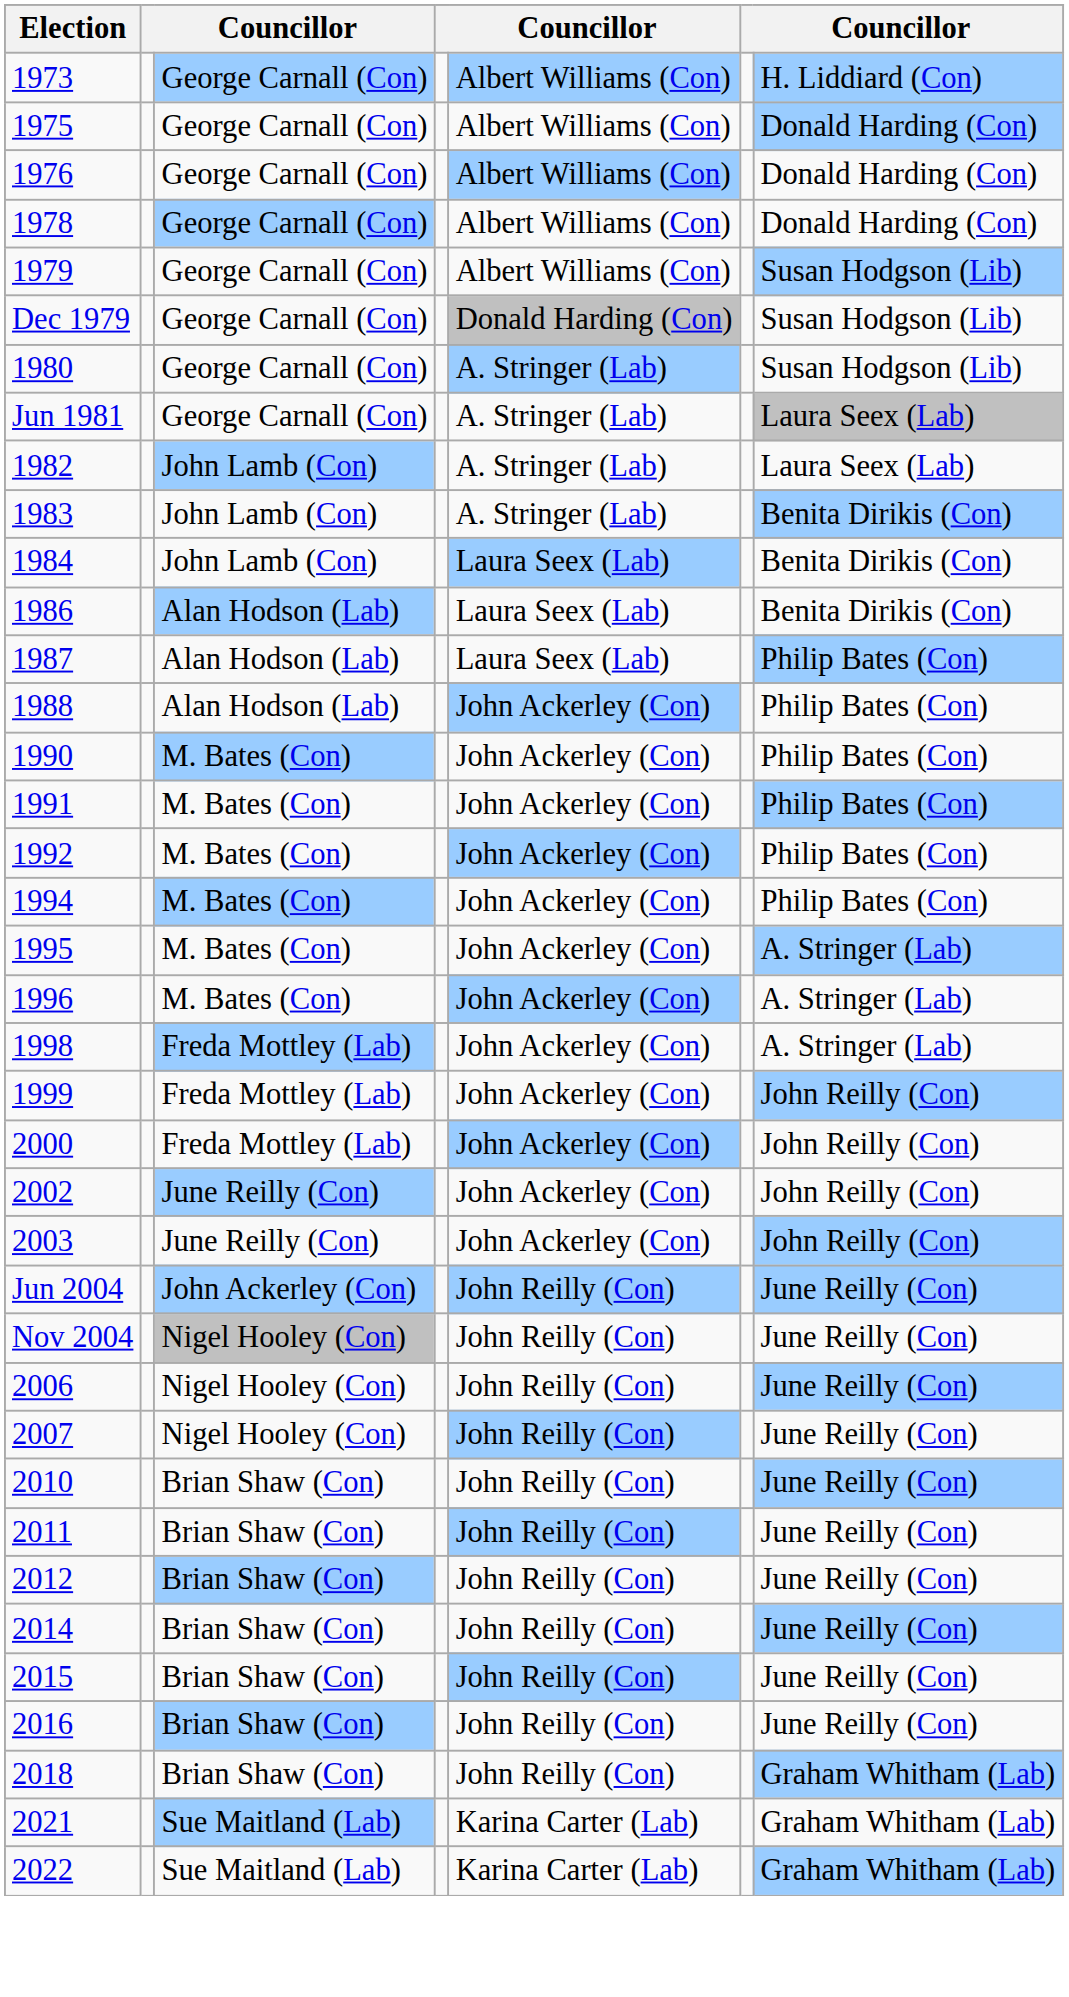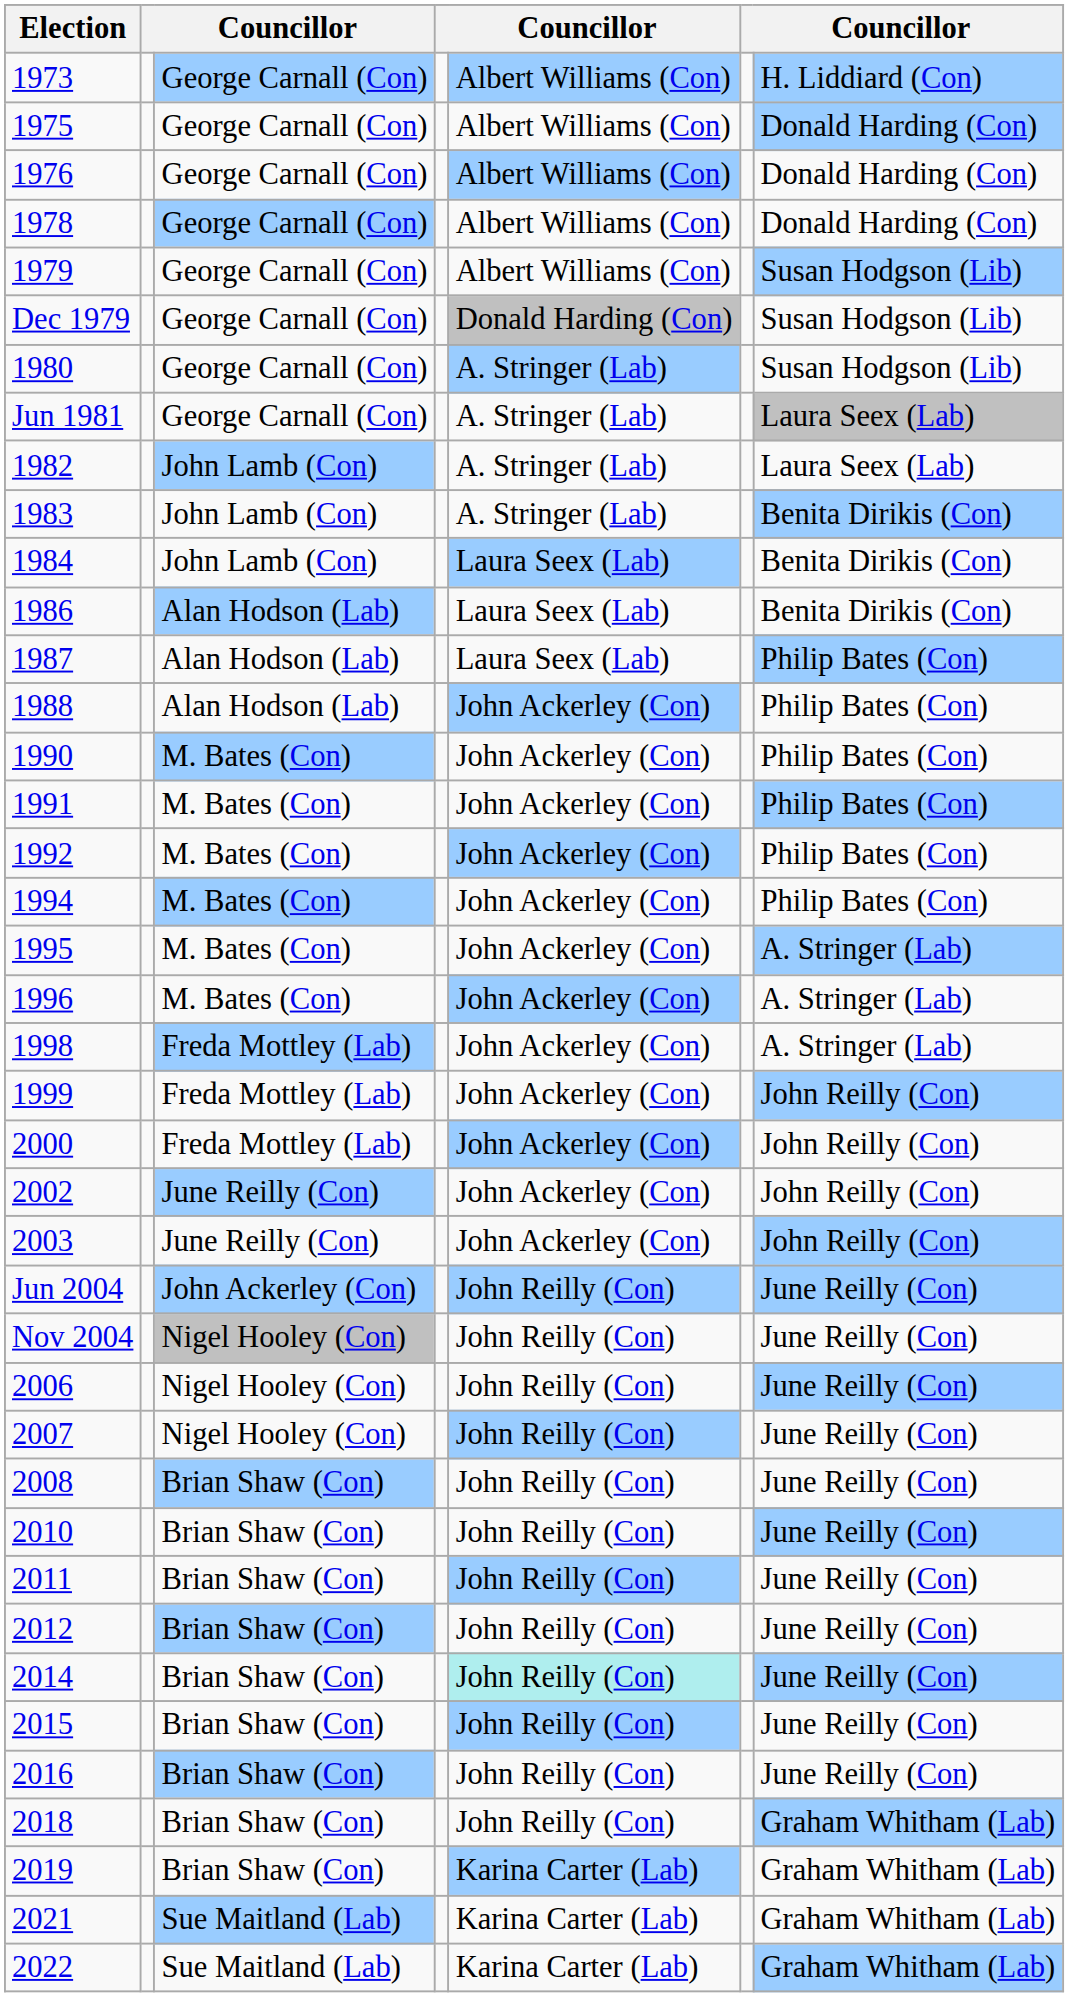+ row: (43, 1482)
(565, 1628) no background -> (565, 1676) paleturquoise background
+ row: (43, 1870)
